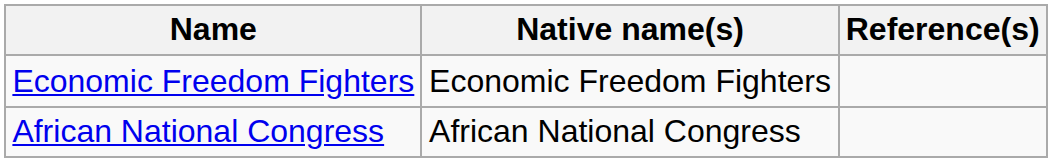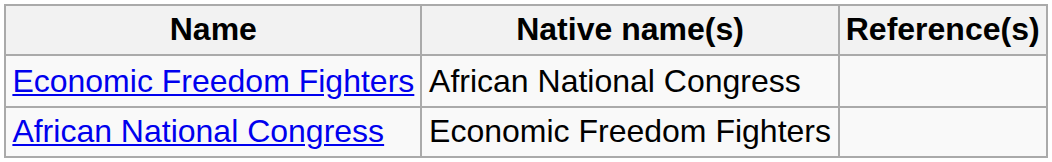(630, 80) Economic Freedom Fighters -> (615, 80) African National Congress
(615, 131) African National Congress -> (630, 131) Economic Freedom Fighters
